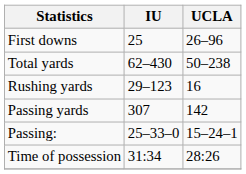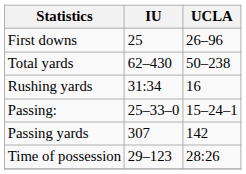(150, 86) 29–123 -> (145, 86) 31:34
rows swapped: (48, 110) <-> (32, 133)
(145, 156) 31:34 -> (150, 156) 29–123
